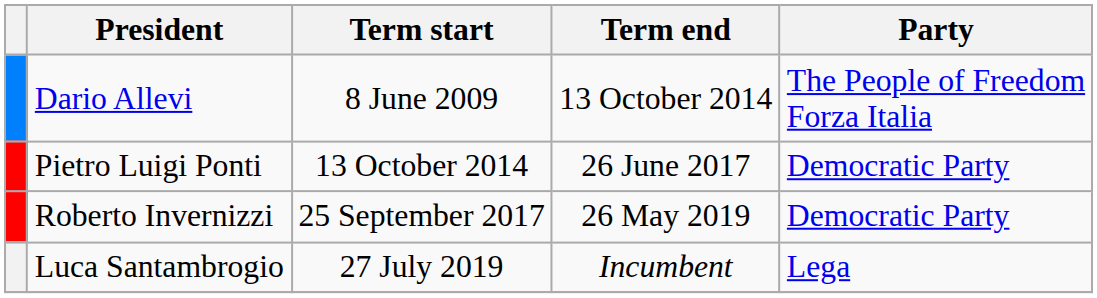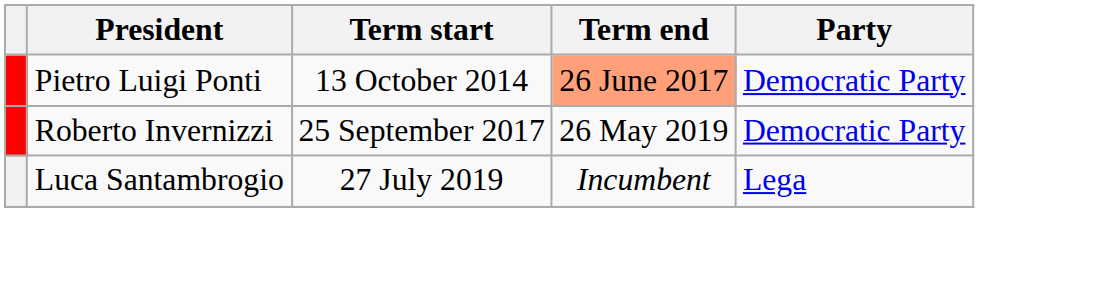- row: (114, 97)
(666, 165) no background -> (644, 79) lightsalmon background
